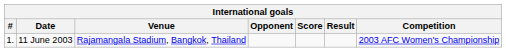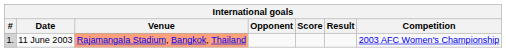(10, 41) no background -> (10, 41) lightgrey background
(161, 41) no background -> (161, 41) lightsalmon background
